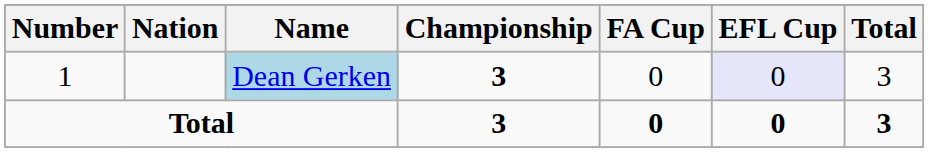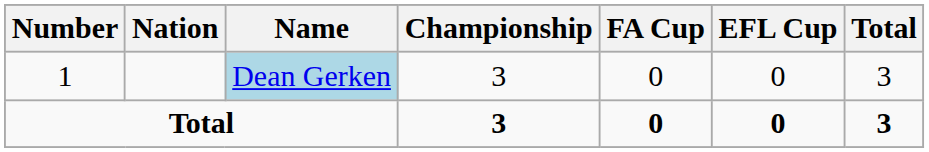(499, 75) bold -> (499, 75) normal
(778, 75) lavender background -> (778, 75) no background
